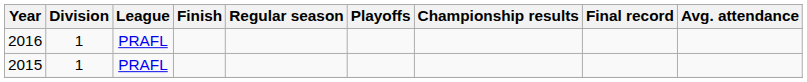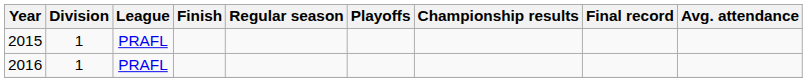rows swapped: (25, 65) <-> (25, 41)
